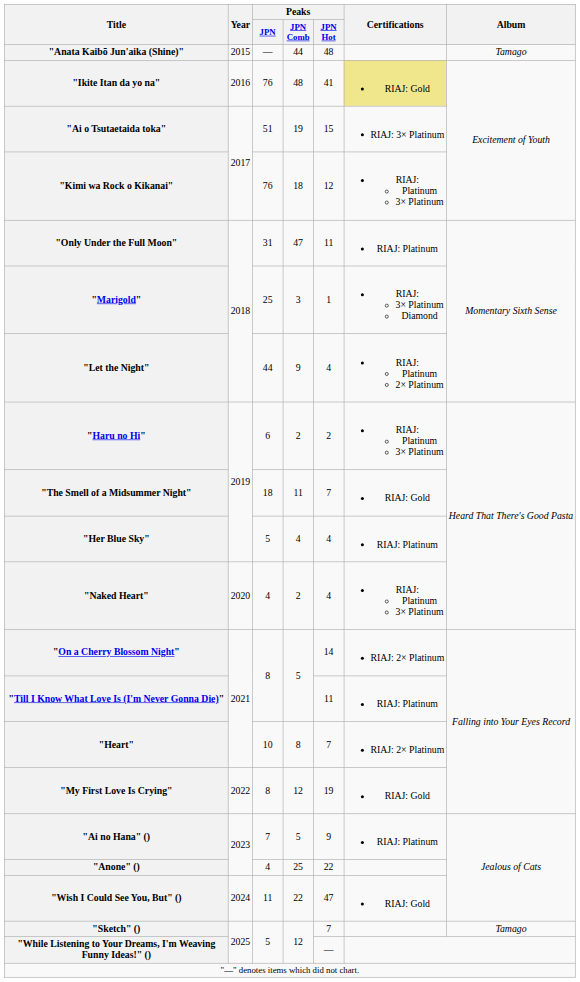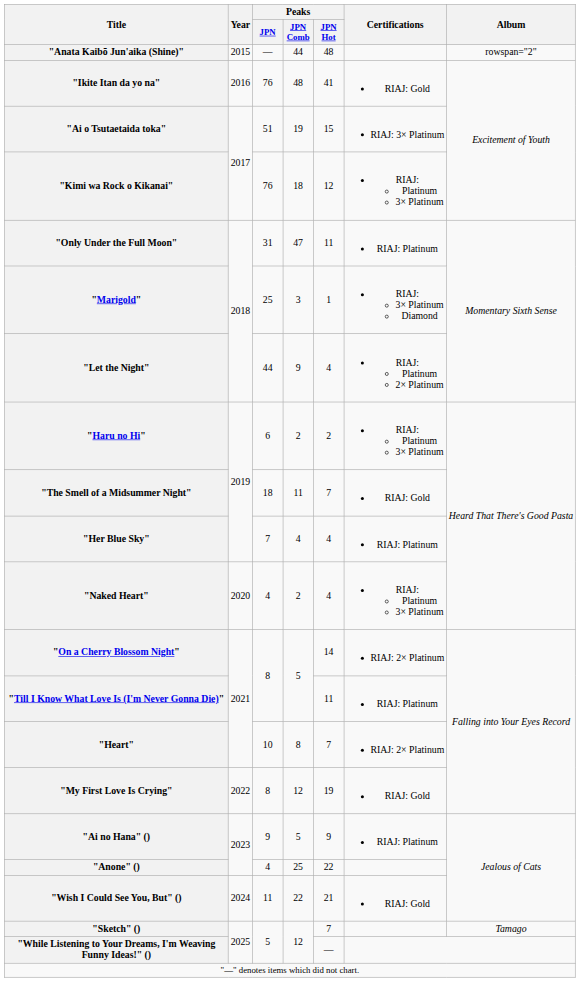(511, 52) Tamago -> (511, 52) rowspan="2"
(395, 89) khaki background -> (395, 89) no background
(268, 538) 5 -> (268, 538) 7
(268, 836) 7 -> (268, 836) 9
(329, 898) 47 -> (329, 898) 21
